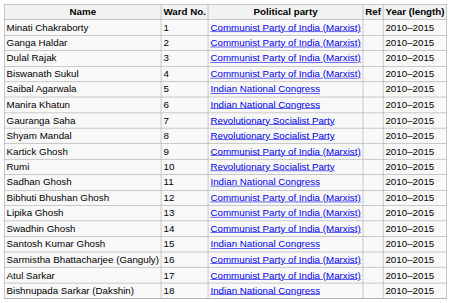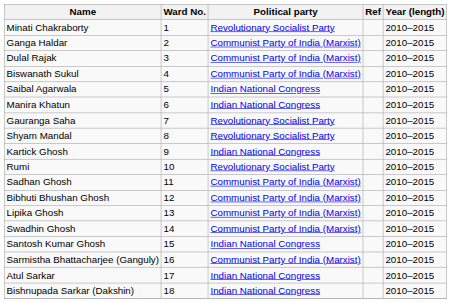(286, 27) Communist Party of India (Marxist) -> (273, 27) Revolutionary Socialist Party
(286, 151) Communist Party of India (Marxist) -> (265, 151) Indian National Congress
(265, 182) Indian National Congress -> (286, 182) Communist Party of India (Marxist)
(286, 275) Communist Party of India (Marxist) -> (265, 275) Indian National Congress
